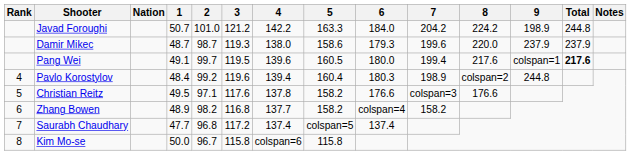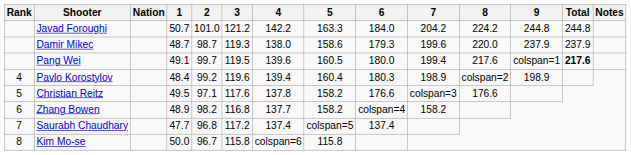(537, 28) 198.9 -> (537, 28) 244.8
(537, 77) 244.8 -> (537, 77) 198.9
